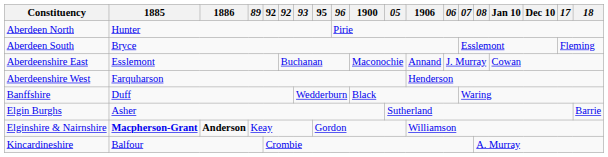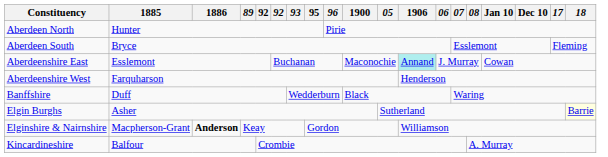(425, 62) no background -> (417, 62) paleturquoise background
(588, 111) no background -> (581, 111) lightyellow background
(154, 128) bold -> (151, 128) normal
